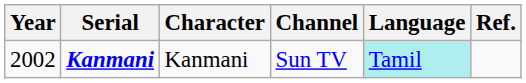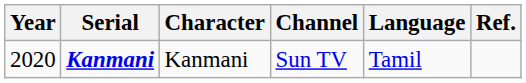(33, 58) 2002 -> (33, 58) 2020
(395, 58) paleturquoise background -> (395, 58) no background
